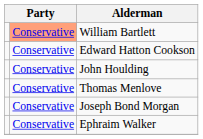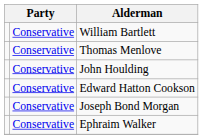(43, 32) lightsalmon background -> (43, 32) no background
rows swapped: (137, 50) <-> (120, 87)
